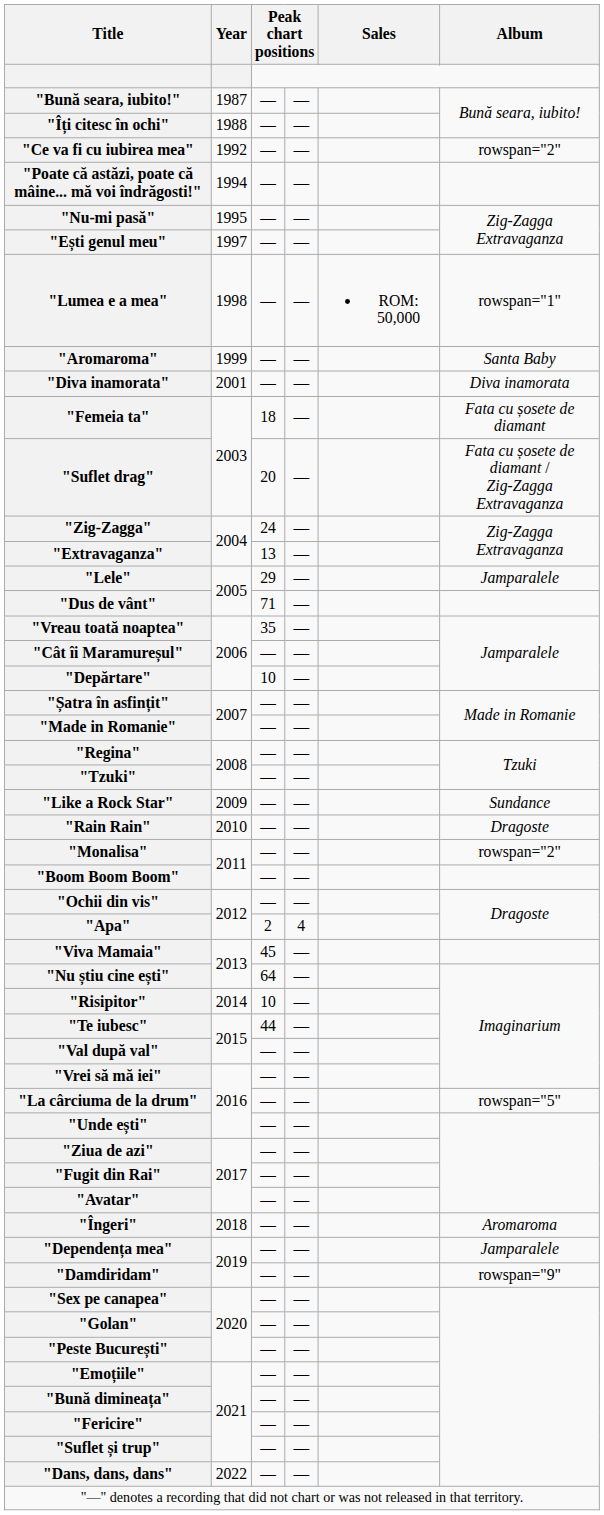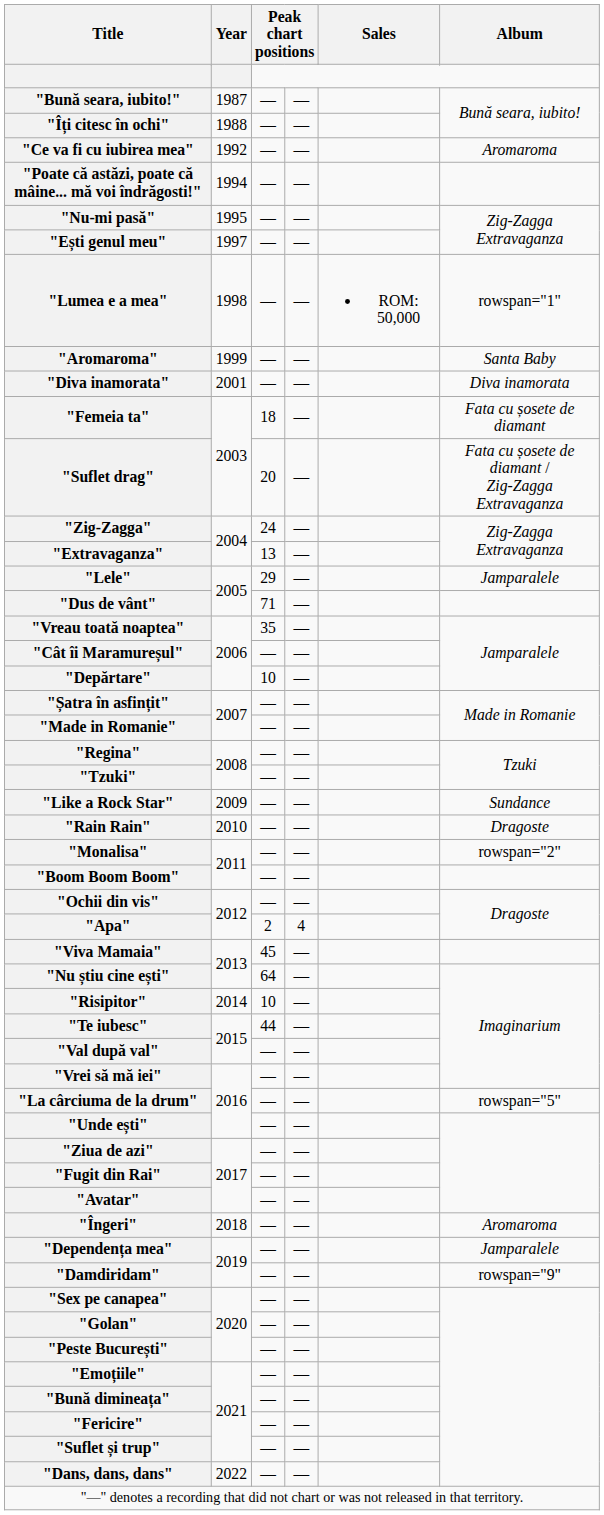(520, 150) rowspan="2" -> (520, 150) Aromaroma
